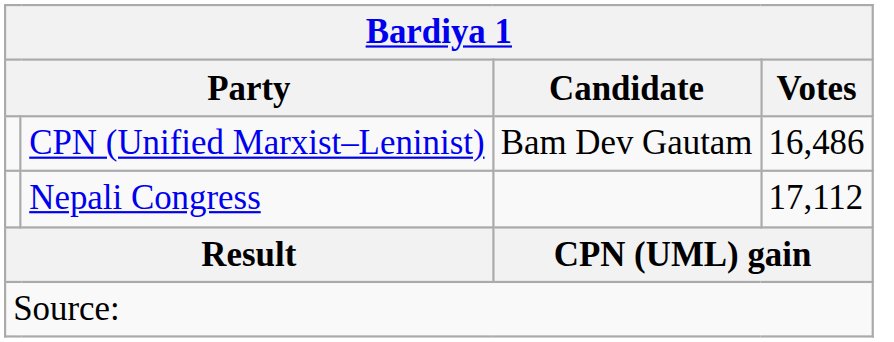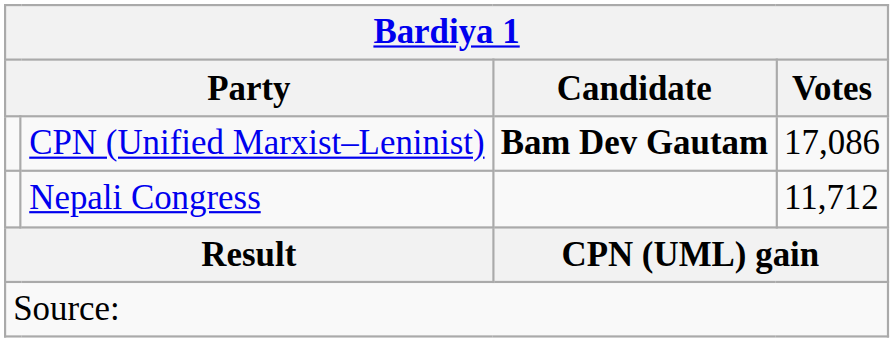(627, 142) normal -> (634, 142) bold
(817, 142) 16,486 -> (832, 142) 17,086
(816, 198) 17,112 -> (831, 198) 11,712
